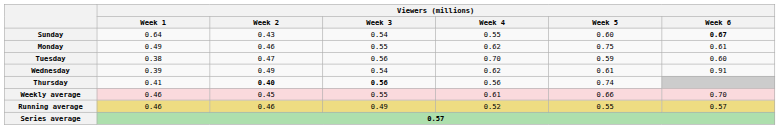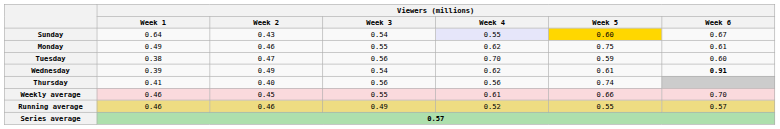(492, 34) no background -> (492, 34) lavender background
(605, 34) no background -> (605, 34) gold background
(718, 34) bold -> (718, 34) normal
(718, 70) normal -> (718, 70) bold
(266, 82) bold -> (266, 82) normal
(379, 82) bold -> (379, 82) normal
